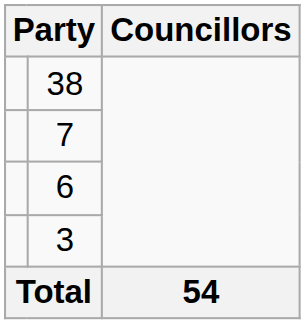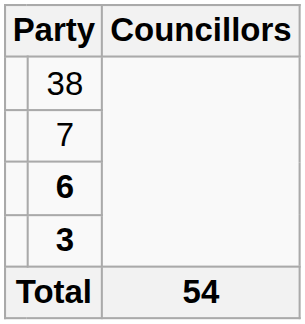(65, 187) normal -> (65, 187) bold
(65, 239) normal -> (65, 239) bold
